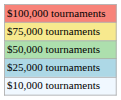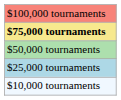(53, 31) normal -> (56, 31) bold
